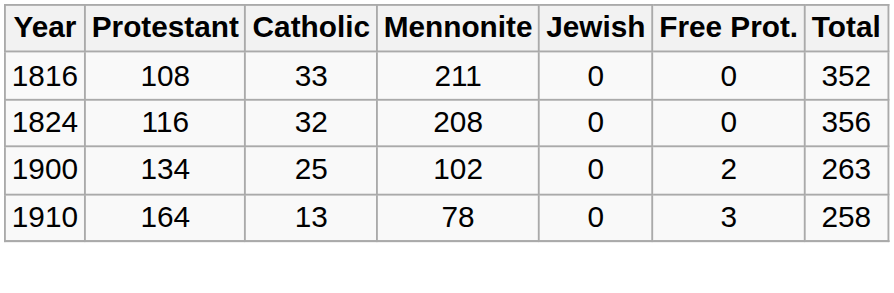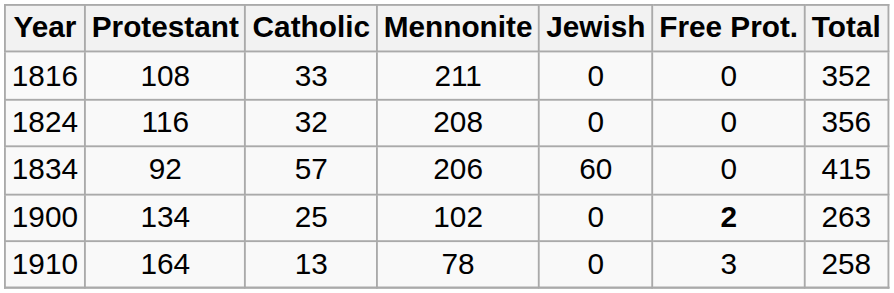+ row: (45, 169)
(729, 169) normal -> (729, 216) bold
